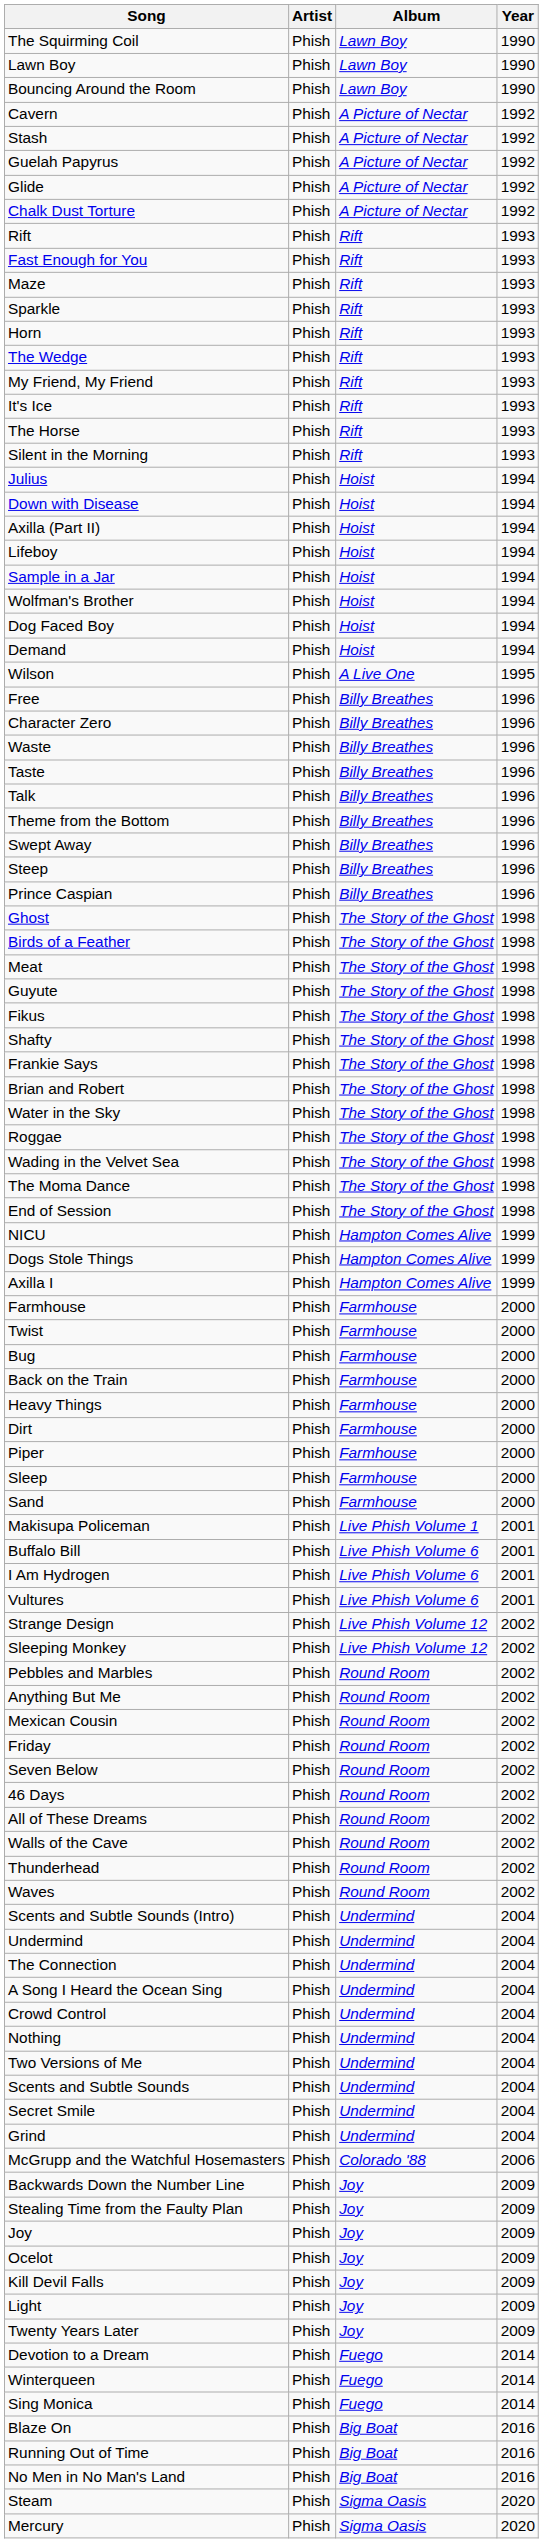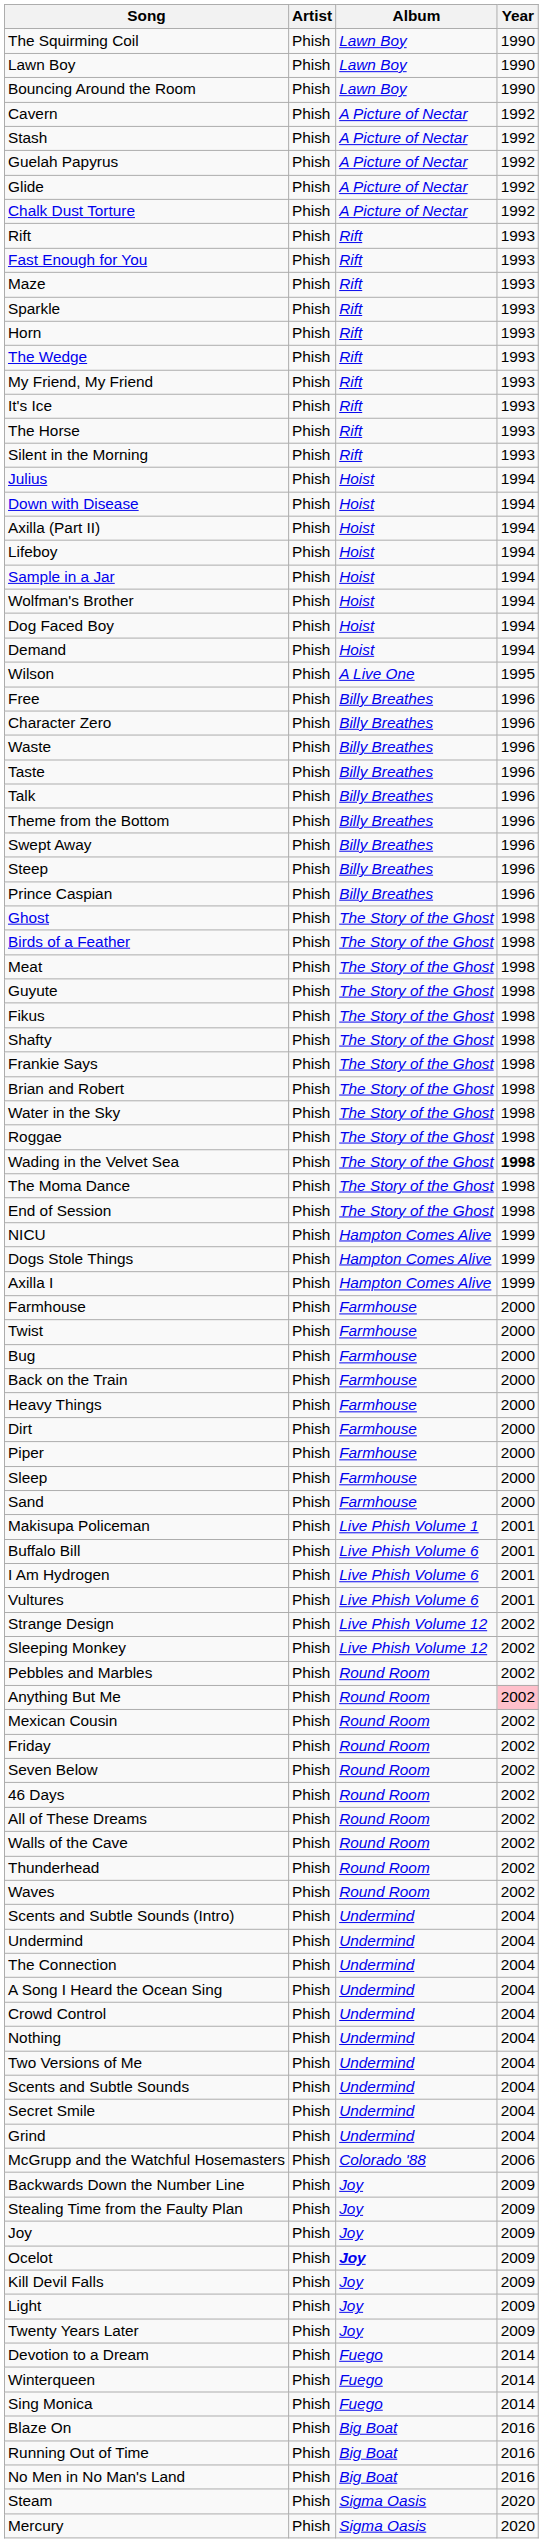(518, 1161) normal -> (518, 1161) bold
(518, 1697) no background -> (518, 1697) pink background
(351, 2257) normal -> (352, 2257) bold
